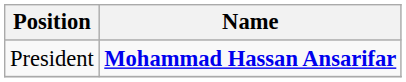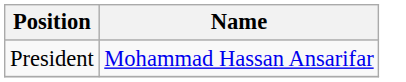(250, 58) bold -> (239, 58) normal
